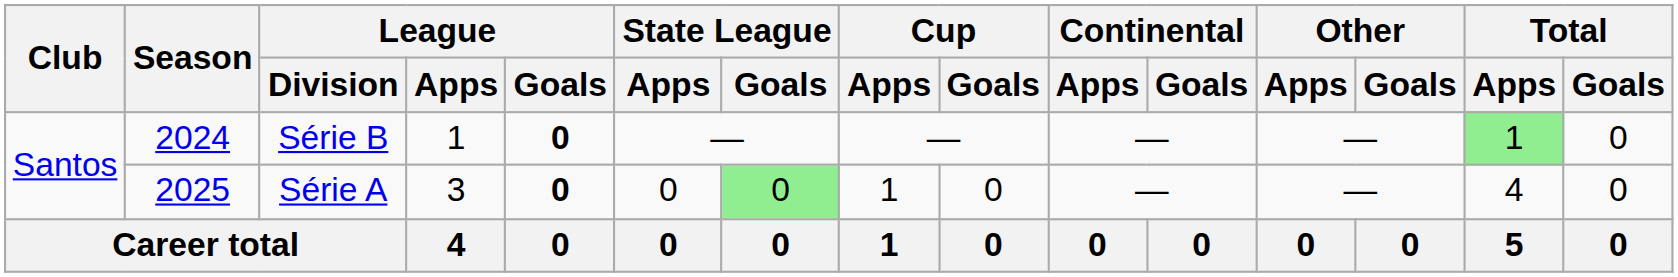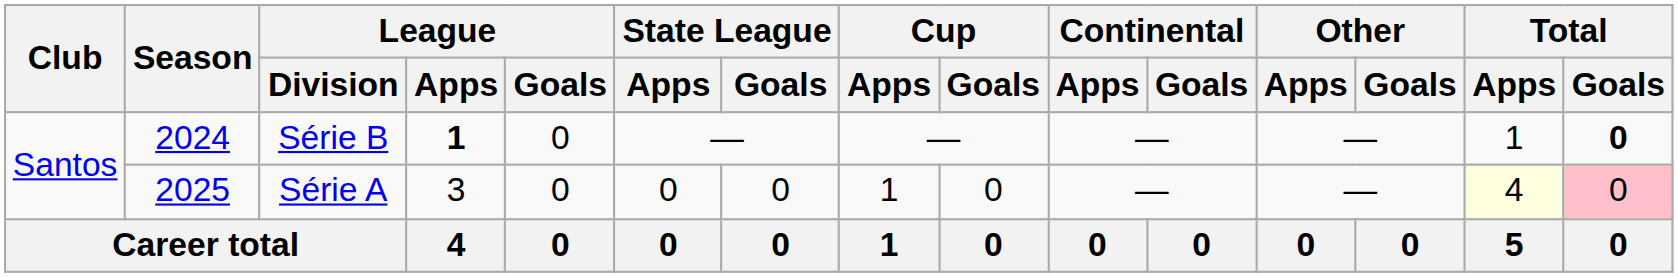(456, 137) normal -> (456, 137) bold
(560, 137) bold -> (560, 137) normal
(1514, 137) lightgreen background -> (1514, 137) no background
(1618, 137) normal -> (1618, 137) bold
(560, 191) bold -> (560, 191) normal
(781, 191) lightgreen background -> (781, 191) no background
(1514, 191) no background -> (1514, 191) lightyellow background
(1618, 191) no background -> (1618, 191) pink background
